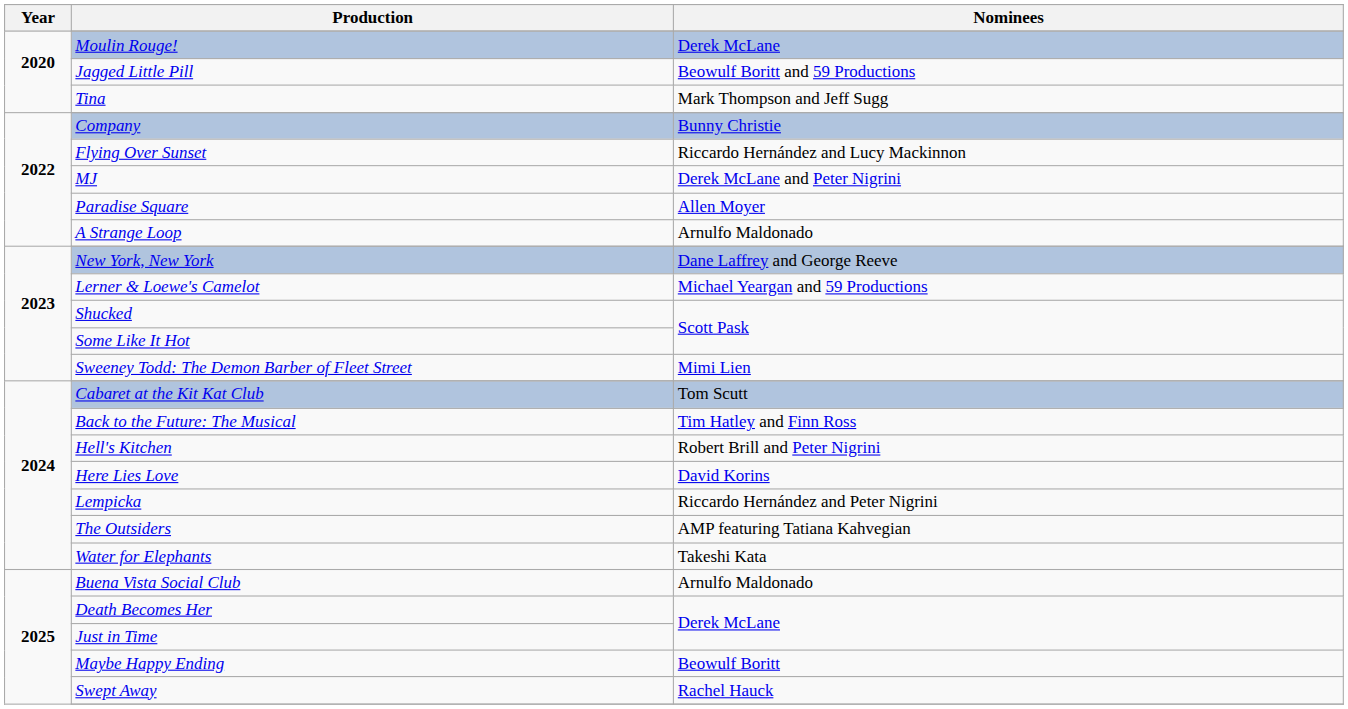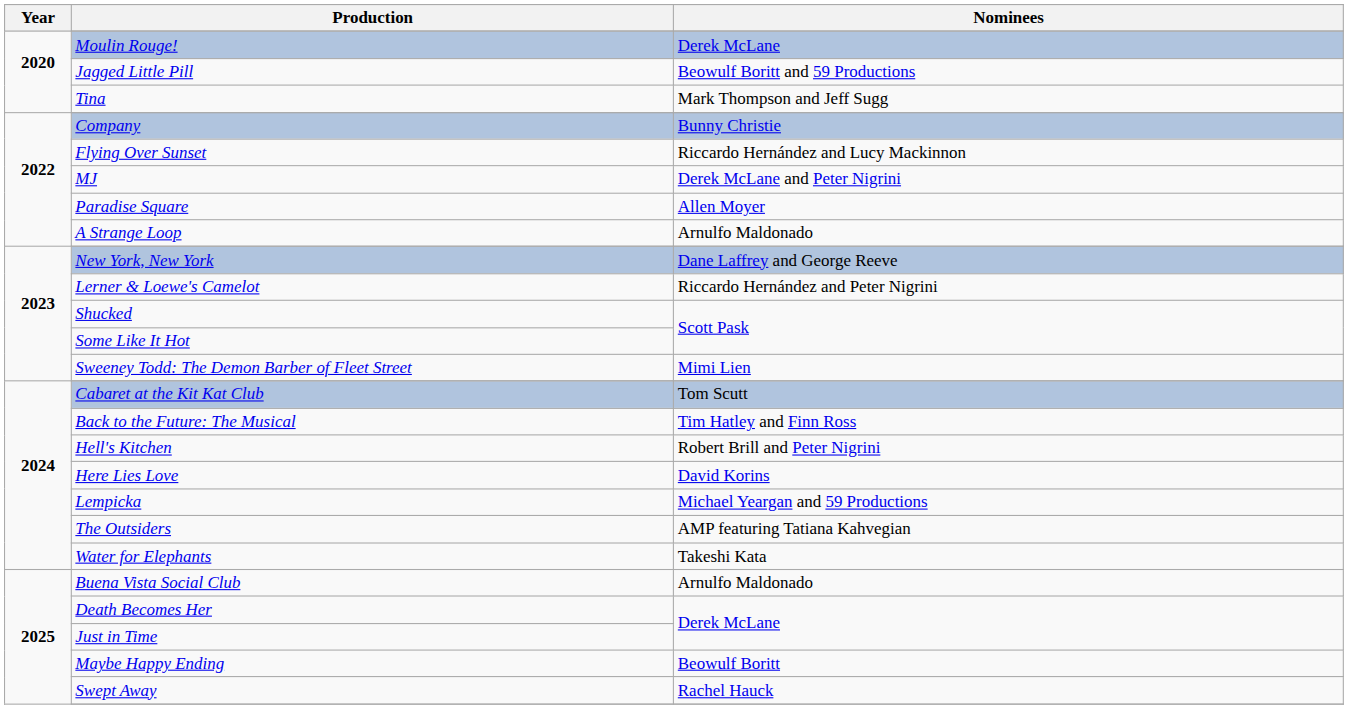(803, 286) Michael Yeargan and 59 Productions -> (808, 286) Riccardo Hernández and Peter Nigrini
(808, 502) Riccardo Hernández and Peter Nigrini -> (803, 502) Michael Yeargan and 59 Productions
